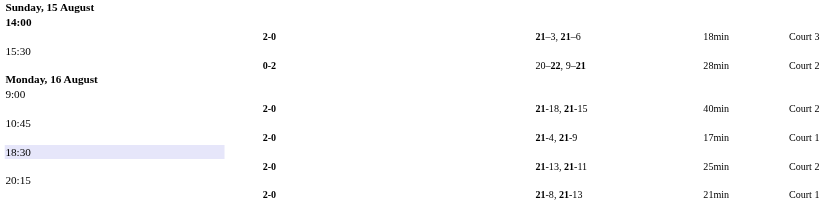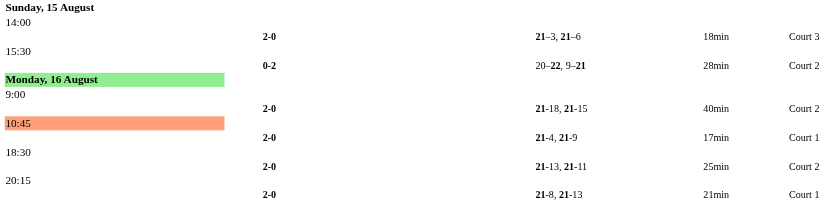(18, 22) bold -> (18, 22) normal
(52, 80) no background -> (52, 80) lightgreen background
(18, 123) no background -> (18, 123) lightsalmon background
(18, 152) lavender background -> (18, 152) no background
